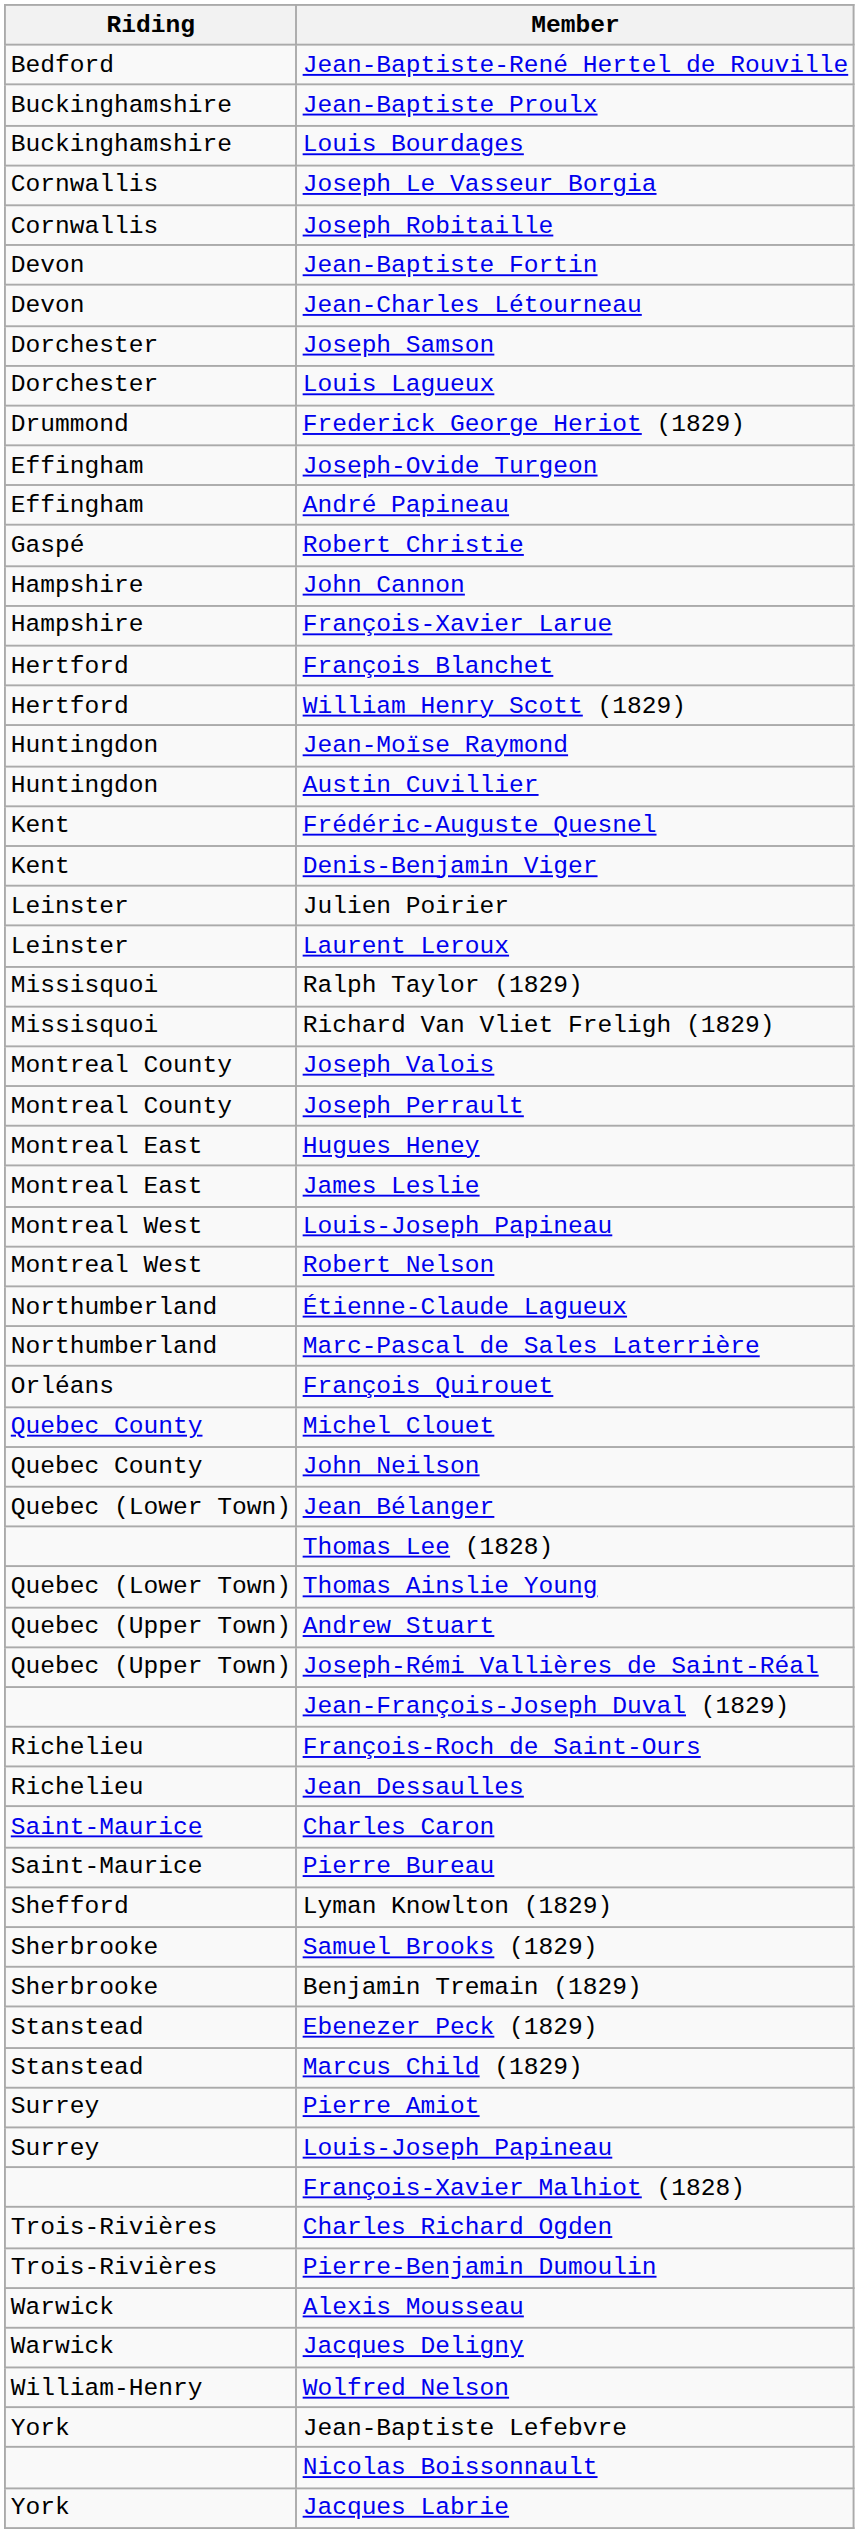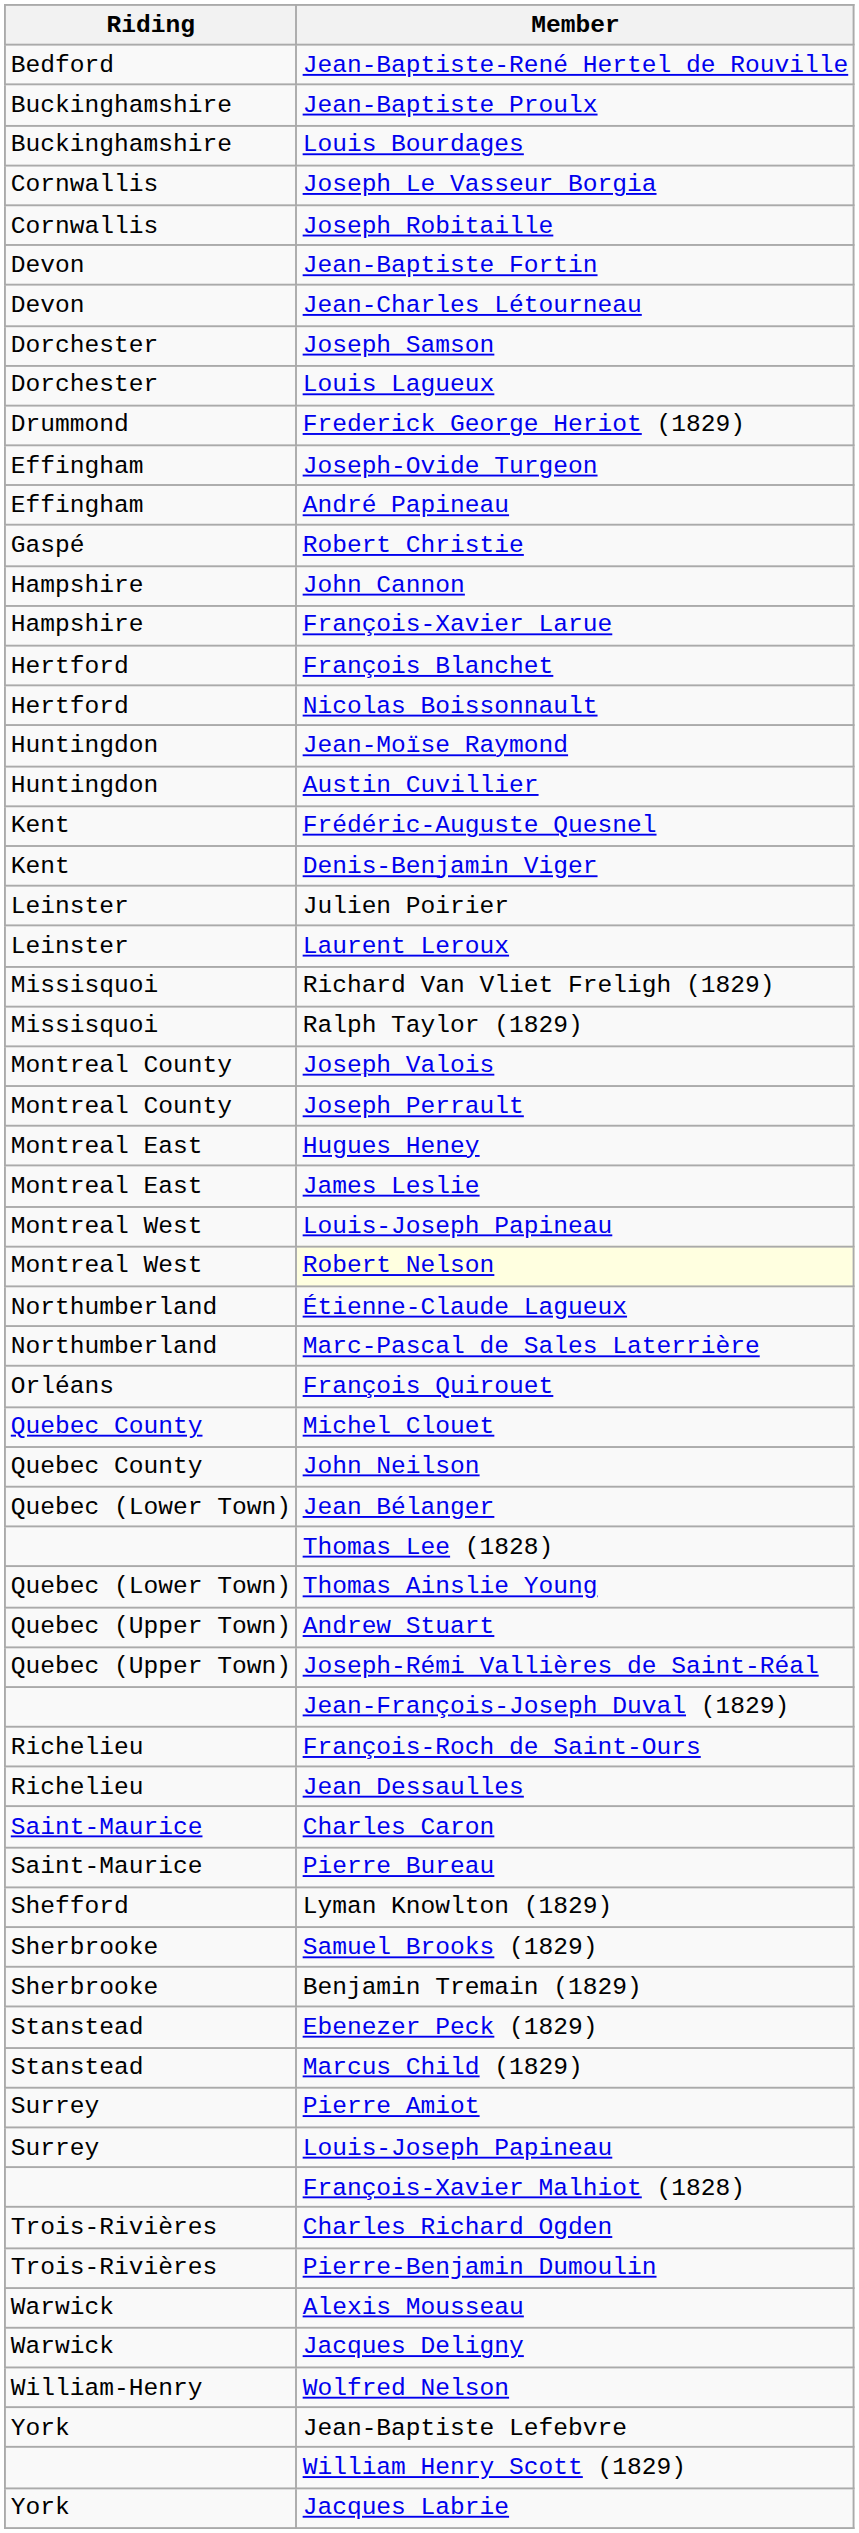(494, 706) William Henry Scott (1829) -> (450, 706) Nicolas Boissonnault
(443, 986) Ralph Taylor (1829) -> (539, 986) Richard Van Vliet Freligh (1829)
(539, 1026) Richard Van Vliet Freligh (1829) -> (443, 1026) Ralph Taylor (1829)
(398, 1266) no background -> (398, 1266) lightyellow background
(450, 2468) Nicolas Boissonnault -> (494, 2468) William Henry Scott (1829)
